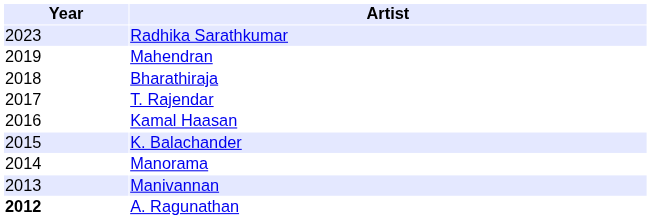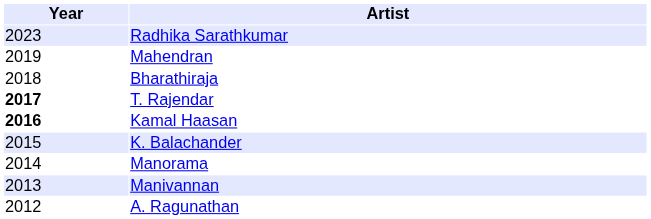(23, 99) normal -> (23, 99) bold
(23, 121) normal -> (23, 121) bold
(23, 206) bold -> (23, 206) normal
